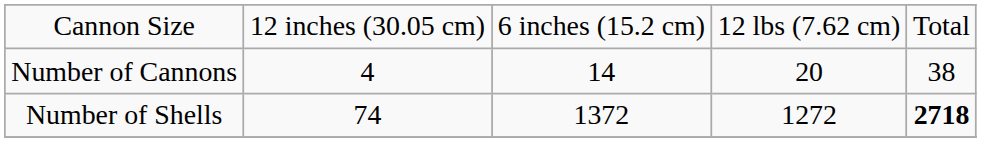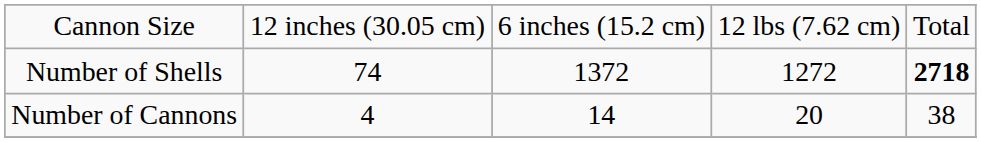rows swapped: (124, 70) <-> (124, 114)
